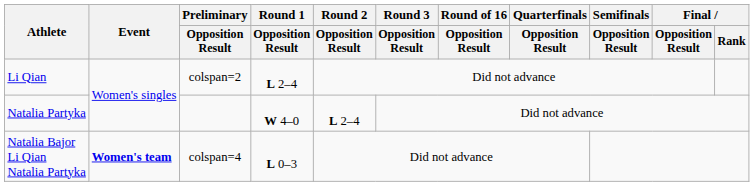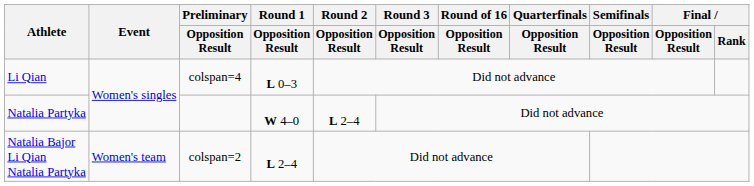(215, 77) colspan=2 -> (215, 77) colspan=4
(282, 85) L 2–4 -> (282, 85) L 0–3
(132, 156) bold -> (129, 156) normal
(215, 156) colspan=4 -> (215, 156) colspan=2
(282, 164) L 0–3 -> (282, 164) L 2–4
